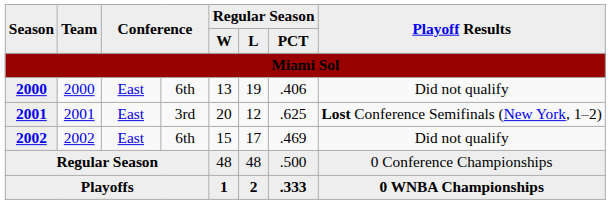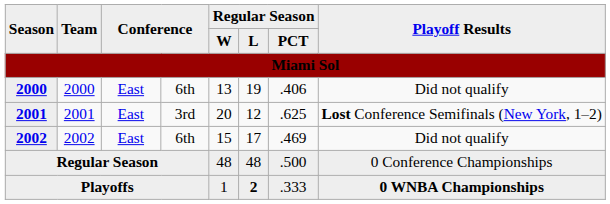(224, 187) bold -> (224, 187) normal
(293, 187) bold -> (293, 187) normal
